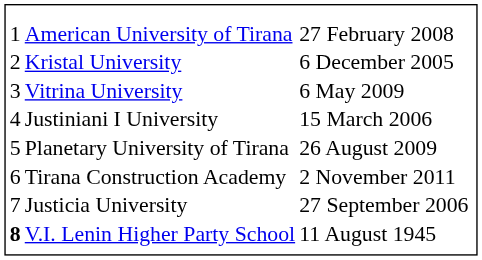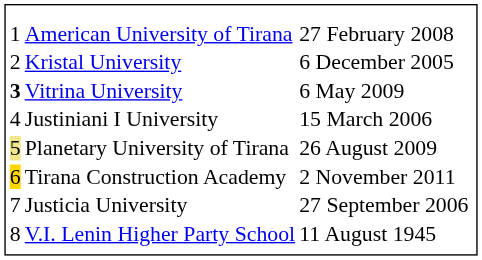(15, 90) normal -> (15, 90) bold
(15, 147) no background -> (15, 147) khaki background
(15, 176) no background -> (15, 176) gold background
(15, 233) bold -> (15, 233) normal
